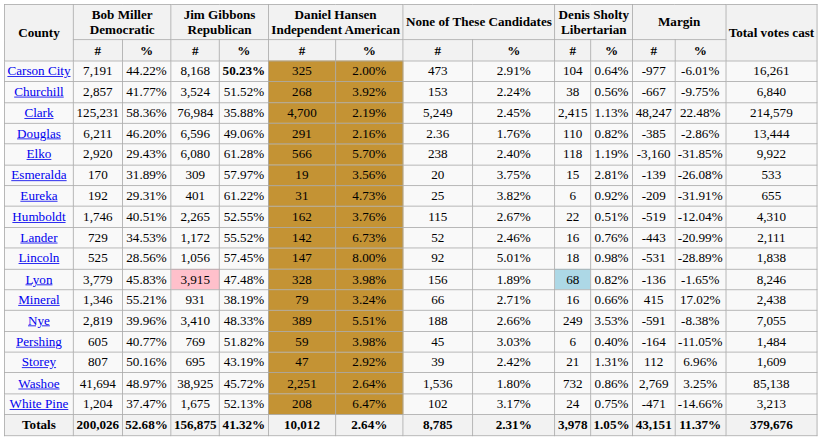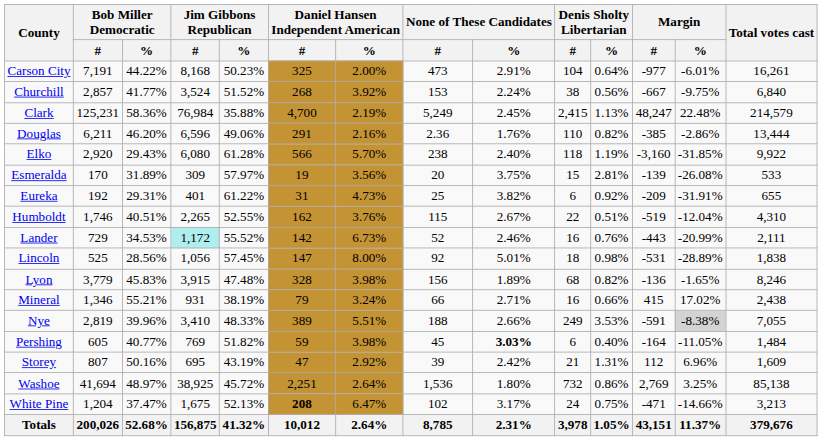(244, 71) bold -> (244, 71) normal
(195, 237) no background -> (195, 237) paleturquoise background
(195, 279) pink background -> (195, 279) no background
(573, 279) lightblue background -> (573, 279) no background
(700, 320) no background -> (700, 320) lightgrey background
(514, 341) normal -> (514, 341) bold
(302, 404) normal -> (302, 404) bold
